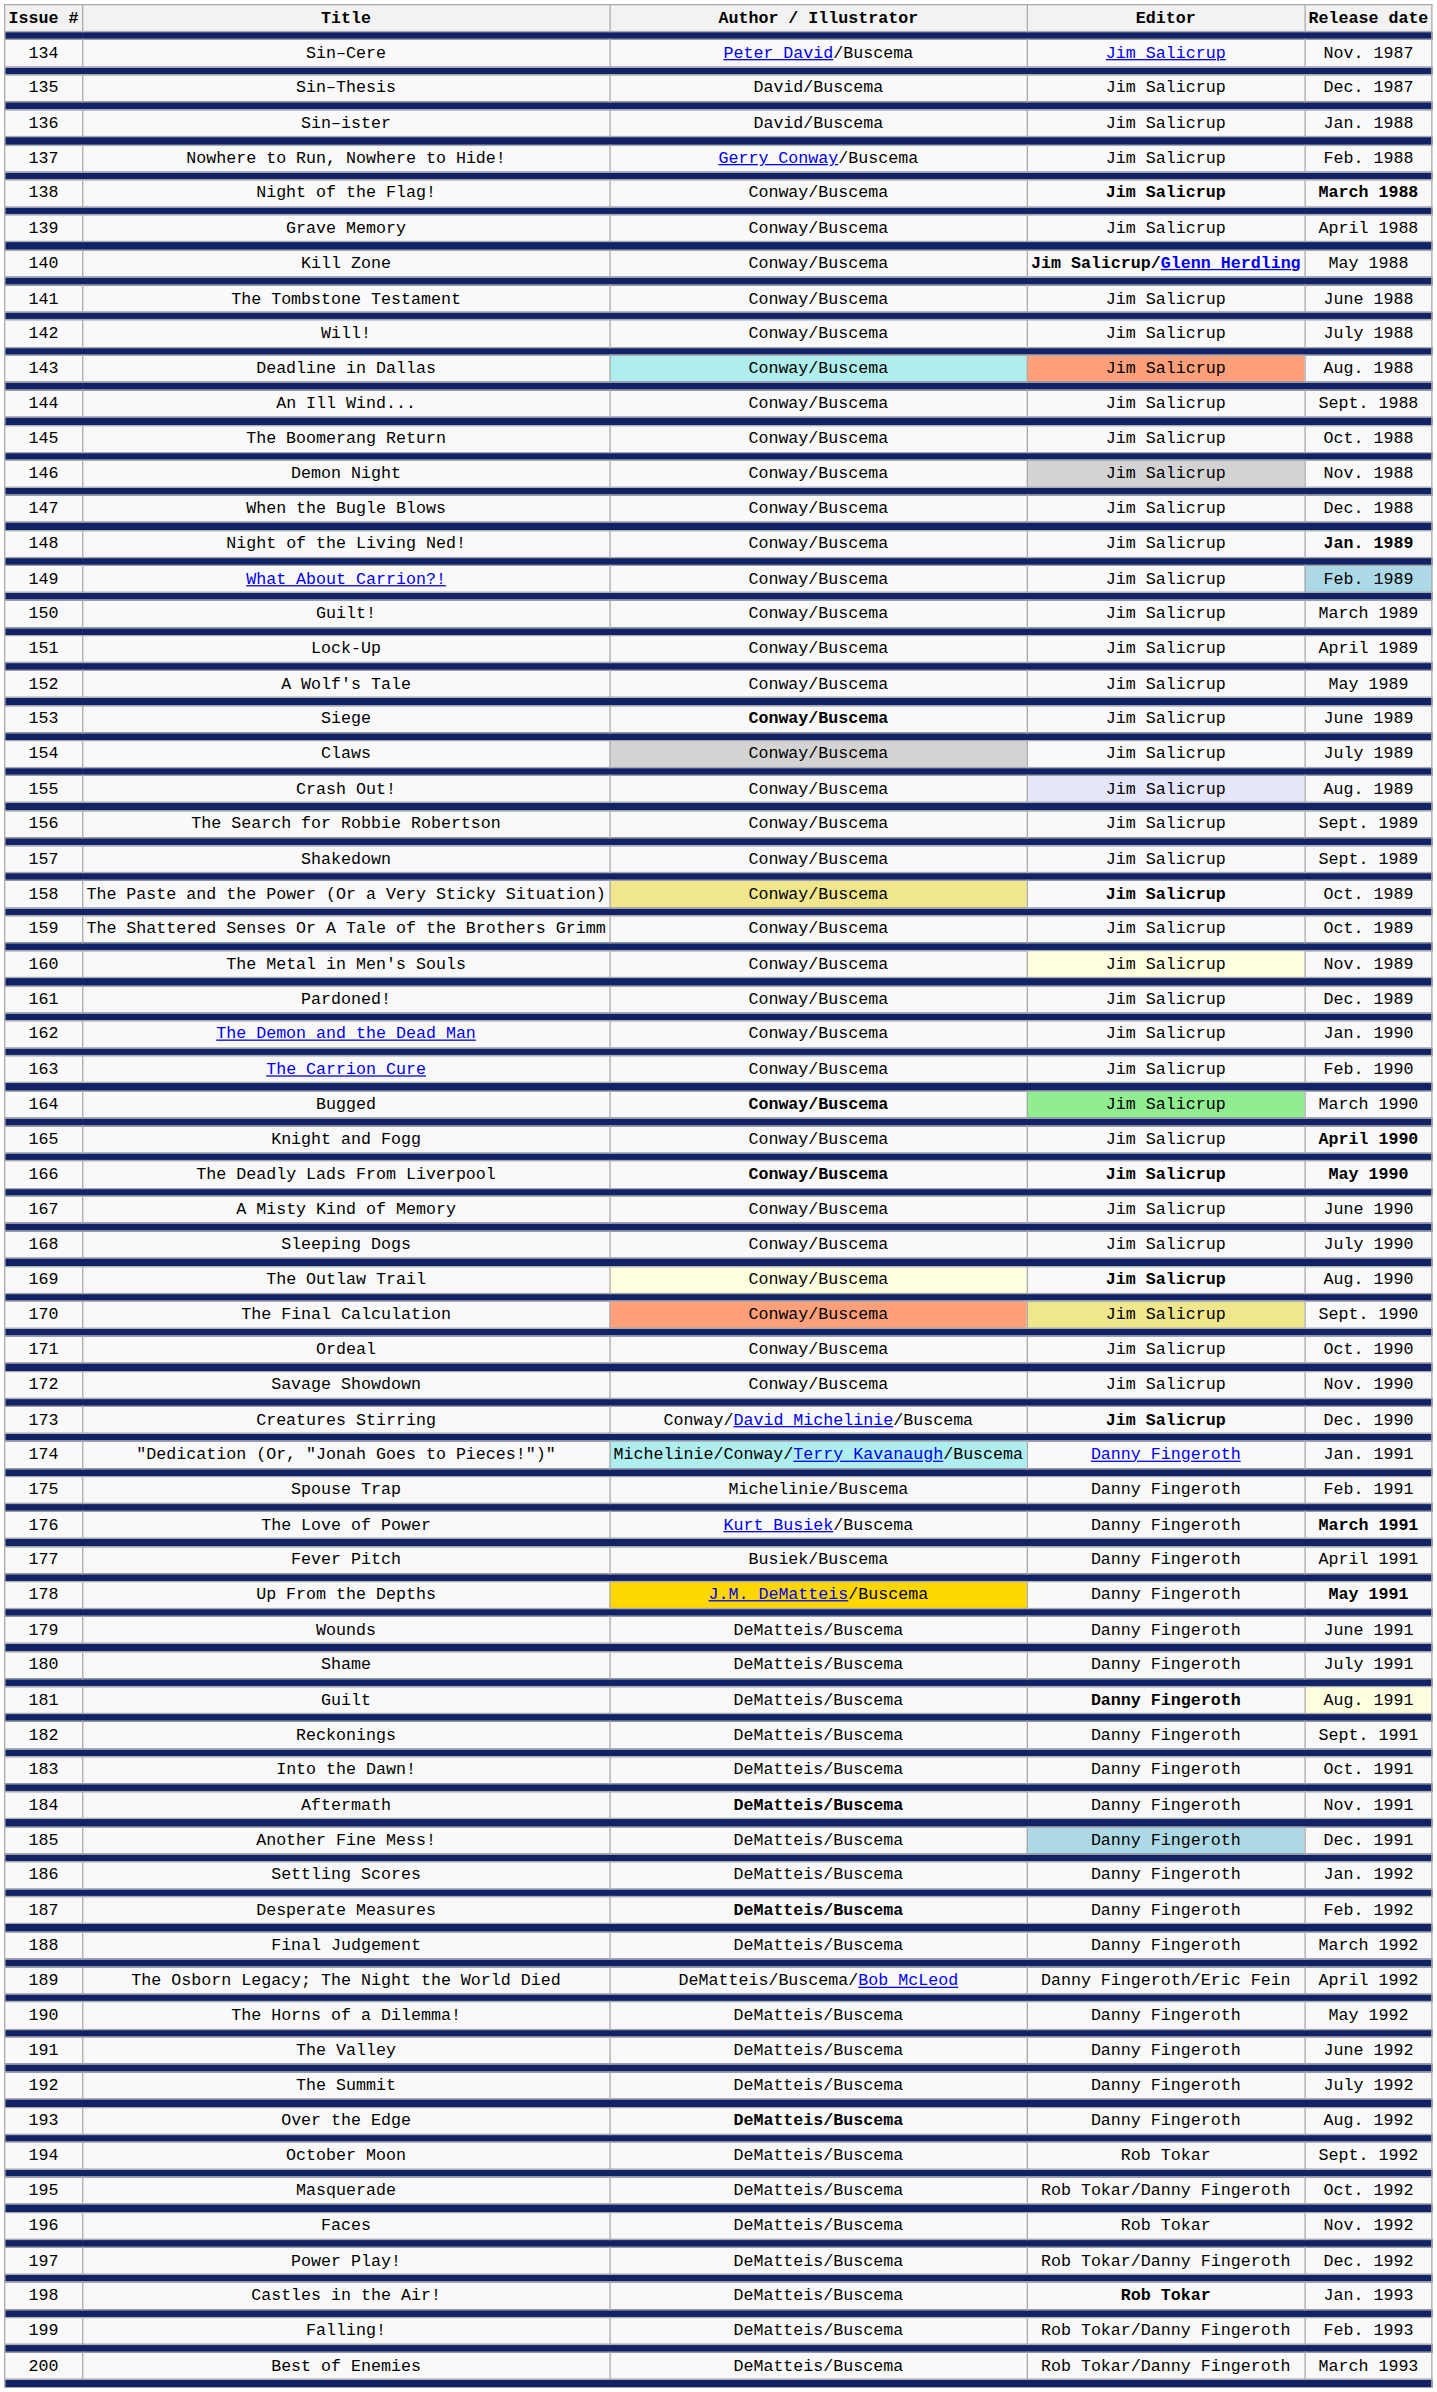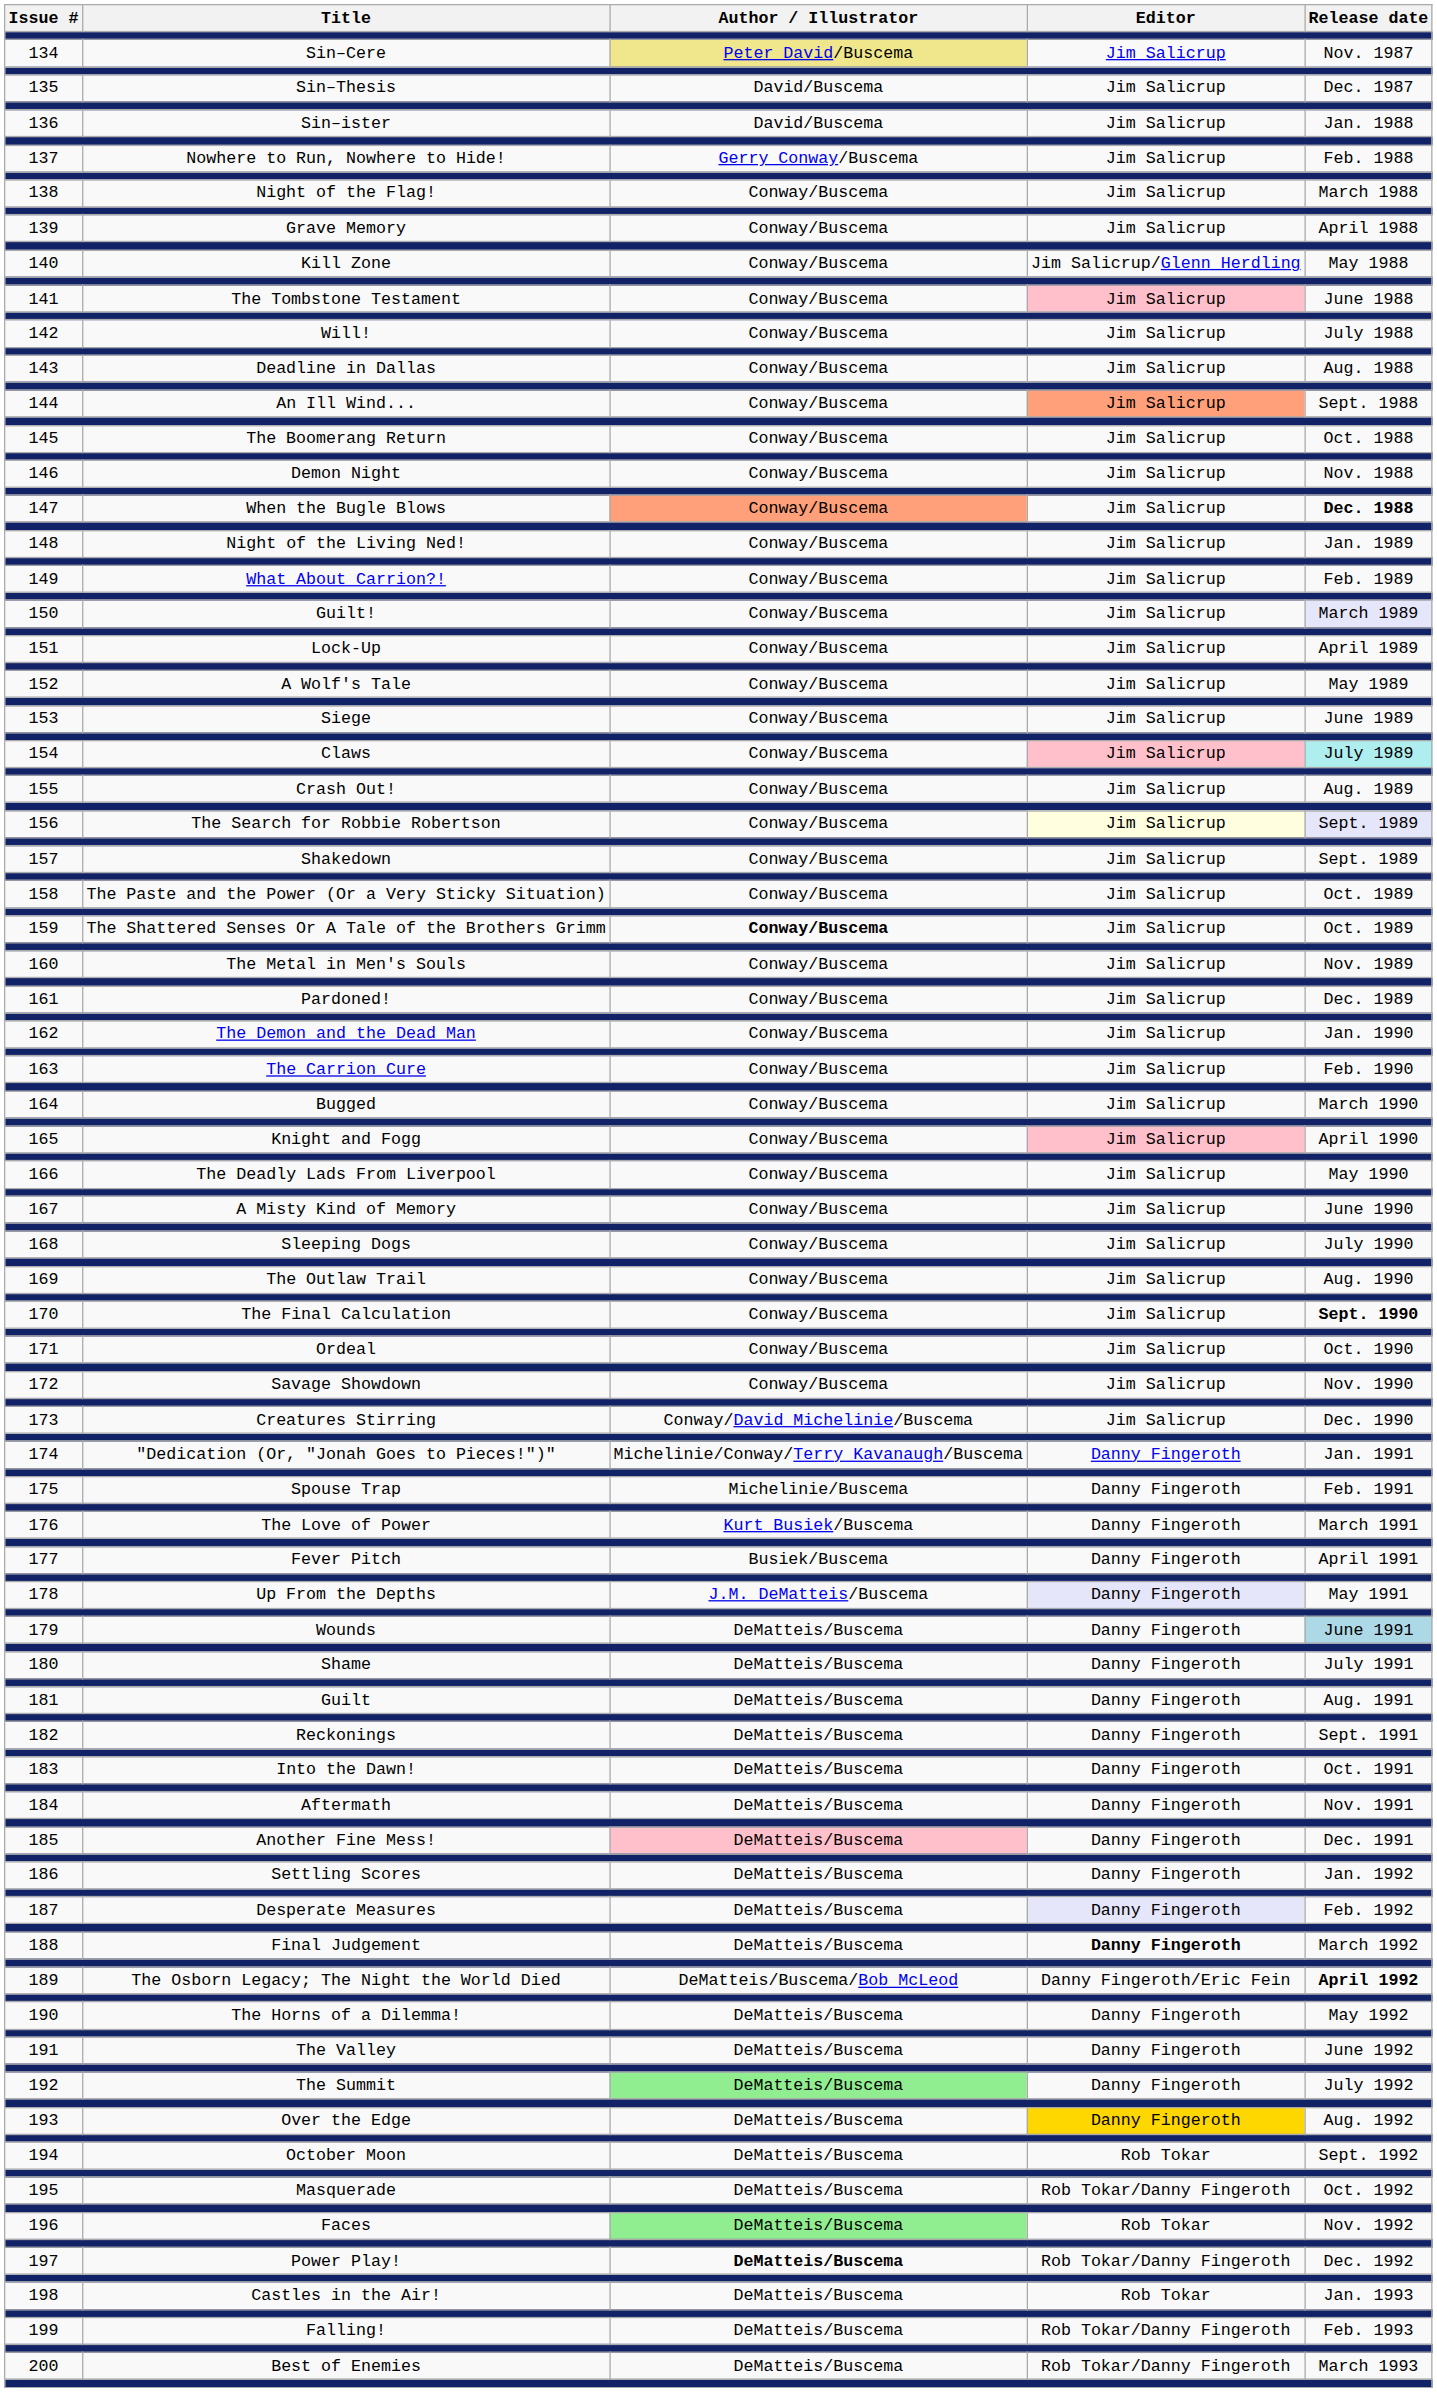(818, 53) no background -> (818, 53) khaki background
(1166, 193) bold -> (1166, 193) normal
(1368, 193) bold -> (1368, 193) normal
(1166, 263) bold -> (1166, 263) normal
(1166, 299) no background -> (1166, 299) pink background
(818, 369) paleturquoise background -> (818, 369) no background
(1166, 369) lightsalmon background -> (1166, 369) no background
(1166, 404) no background -> (1166, 404) lightsalmon background
(1166, 474) lightgrey background -> (1166, 474) no background
(818, 509) no background -> (818, 509) lightsalmon background
(1368, 509) normal -> (1368, 509) bold
(1368, 544) bold -> (1368, 544) normal
(1368, 579) lightblue background -> (1368, 579) no background
(1368, 614) no background -> (1368, 614) lavender background
(818, 719) bold -> (818, 719) normal
(818, 754) lightgrey background -> (818, 754) no background
(1166, 754) no background -> (1166, 754) pink background
(1368, 754) no background -> (1368, 754) paleturquoise background
(1166, 789) lavender background -> (1166, 789) no background
(1166, 824) no background -> (1166, 824) lightyellow background
(1368, 824) no background -> (1368, 824) lavender background
(818, 894) khaki background -> (818, 894) no background
(1166, 894) bold -> (1166, 894) normal
(818, 929) normal -> (818, 929) bold
(1166, 964) lightyellow background -> (1166, 964) no background
(818, 1104) bold -> (818, 1104) normal
(1166, 1104) lightgreen background -> (1166, 1104) no background
(1166, 1139) no background -> (1166, 1139) pink background
(1368, 1139) bold -> (1368, 1139) normal
(818, 1175) bold -> (818, 1175) normal
(1166, 1175) bold -> (1166, 1175) normal
(1368, 1175) bold -> (1368, 1175) normal
(818, 1280) lightyellow background -> (818, 1280) no background
(1166, 1280) bold -> (1166, 1280) normal
(818, 1315) lightsalmon background -> (818, 1315) no background
(1166, 1315) khaki background -> (1166, 1315) no background
(1368, 1315) normal -> (1368, 1315) bold
(1166, 1420) bold -> (1166, 1420) normal
(818, 1455) paleturquoise background -> (818, 1455) no background
(1368, 1525) bold -> (1368, 1525) normal
(818, 1595) gold background -> (818, 1595) no background
(1166, 1595) no background -> (1166, 1595) lavender background
(1368, 1595) bold -> (1368, 1595) normal
(1368, 1630) no background -> (1368, 1630) lightblue background
(1166, 1700) bold -> (1166, 1700) normal
(1368, 1700) lightyellow background -> (1368, 1700) no background
(818, 1805) bold -> (818, 1805) normal
(818, 1840) no background -> (818, 1840) pink background
(1166, 1840) lightblue background -> (1166, 1840) no background
(818, 1910) bold -> (818, 1910) normal
(1166, 1910) no background -> (1166, 1910) lavender background
(1166, 1945) normal -> (1166, 1945) bold
(1368, 1980) normal -> (1368, 1980) bold
(818, 2086) no background -> (818, 2086) lightgreen background
(818, 2121) bold -> (818, 2121) normal
(1166, 2121) no background -> (1166, 2121) gold background
(818, 2226) no background -> (818, 2226) lightgreen background
(818, 2261) normal -> (818, 2261) bold
(1166, 2296) bold -> (1166, 2296) normal
